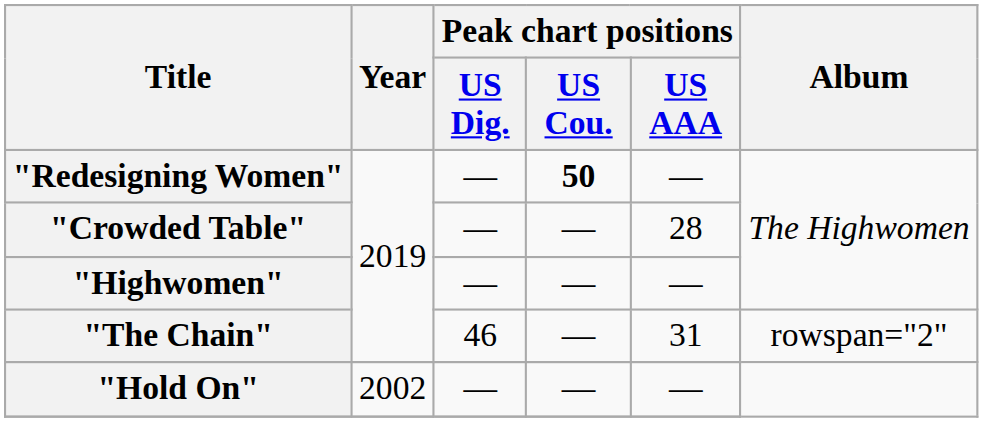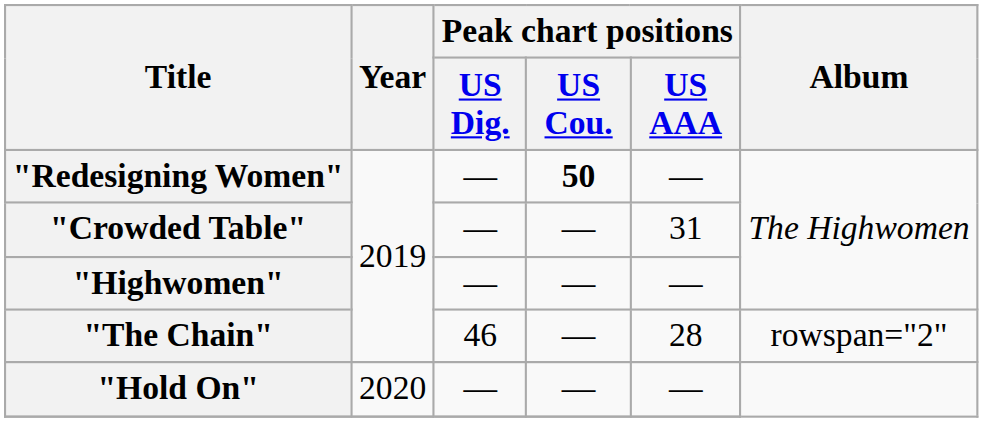(686, 228) 28 -> (686, 228) 31
(686, 335) 31 -> (686, 335) 28
(393, 388) 2002 -> (393, 388) 2020
